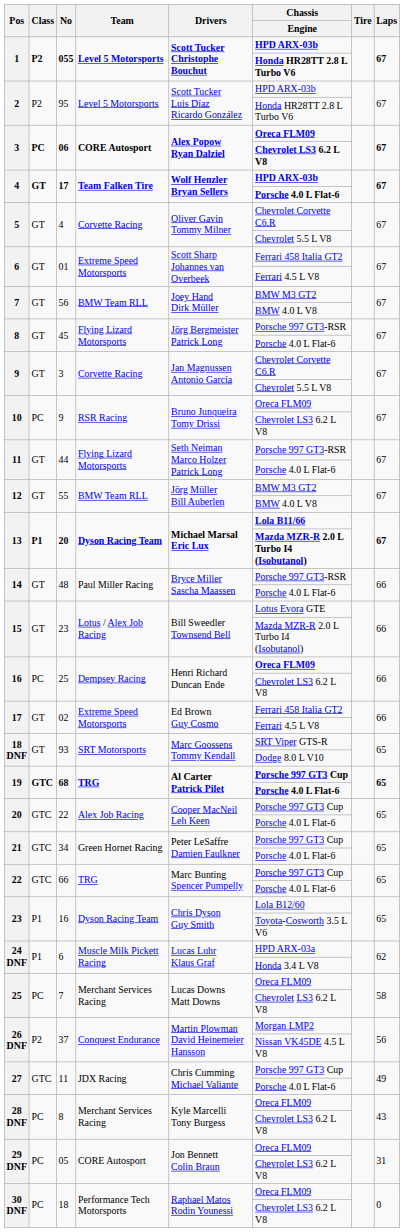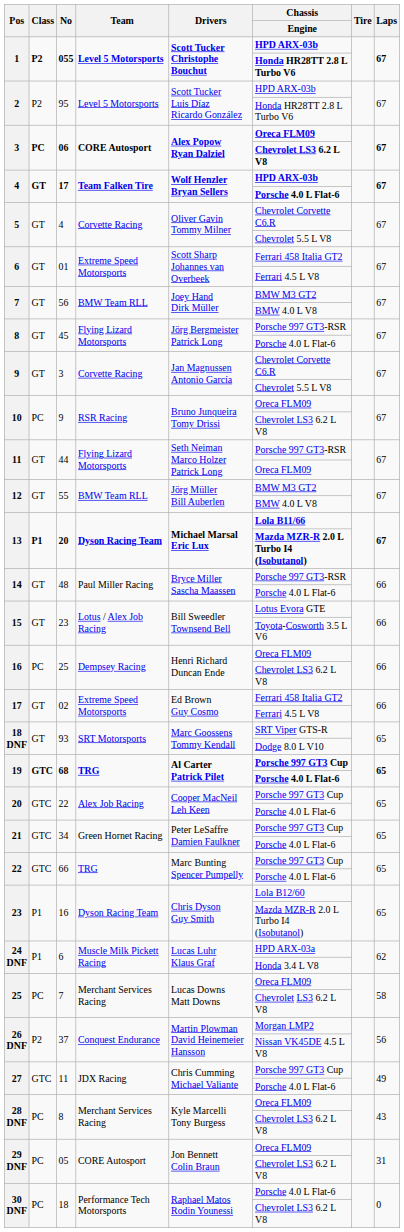(295, 470) Porsche 4.0 L Flat-6 -> (283, 470) Oreca FLM09
(297, 637) Mazda MZR-R 2.0 L Turbo I4 (Isobutanol) -> (301, 631) Toyota-Cosworth 3.5 L V6
(285, 665) bold -> (283, 653) normal
(301, 927) Toyota-Cosworth 3.5 L V6 -> (297, 921) Mazda MZR-R 2.0 L Turbo I4 (Isobutanol)
(283, 1191) Oreca FLM09 -> (295, 1191) Porsche 4.0 L Flat-6
